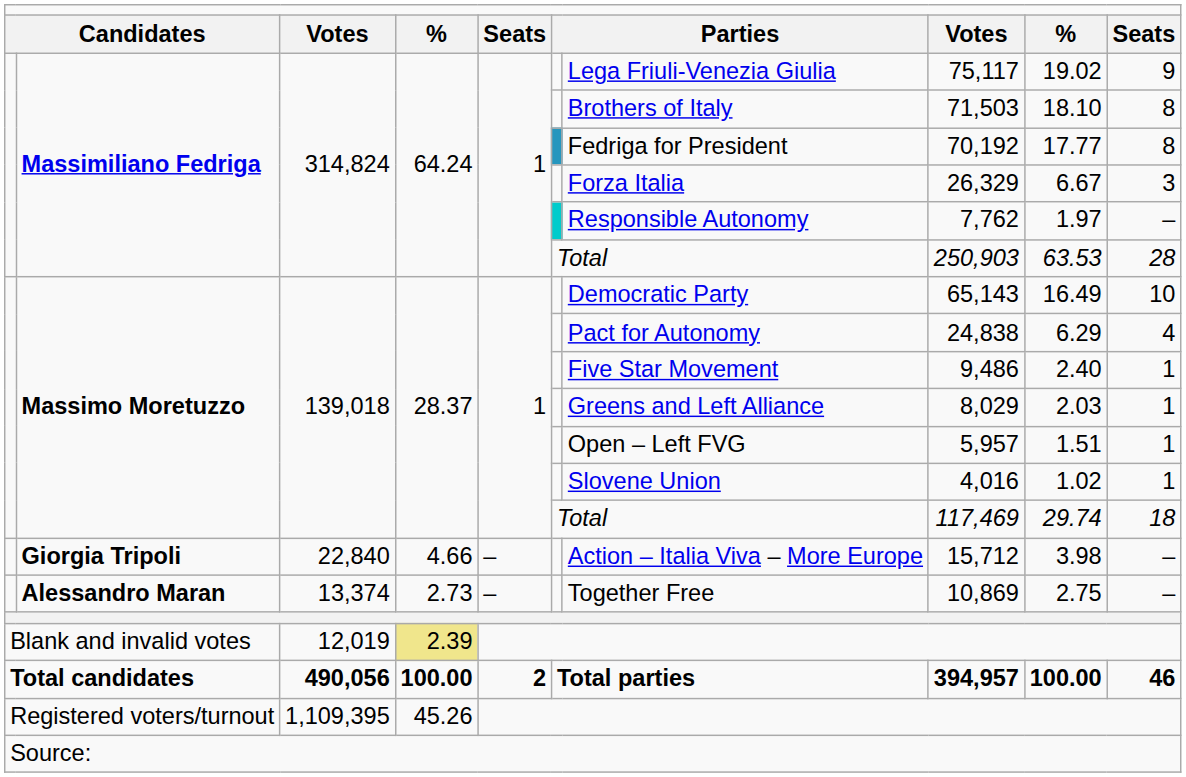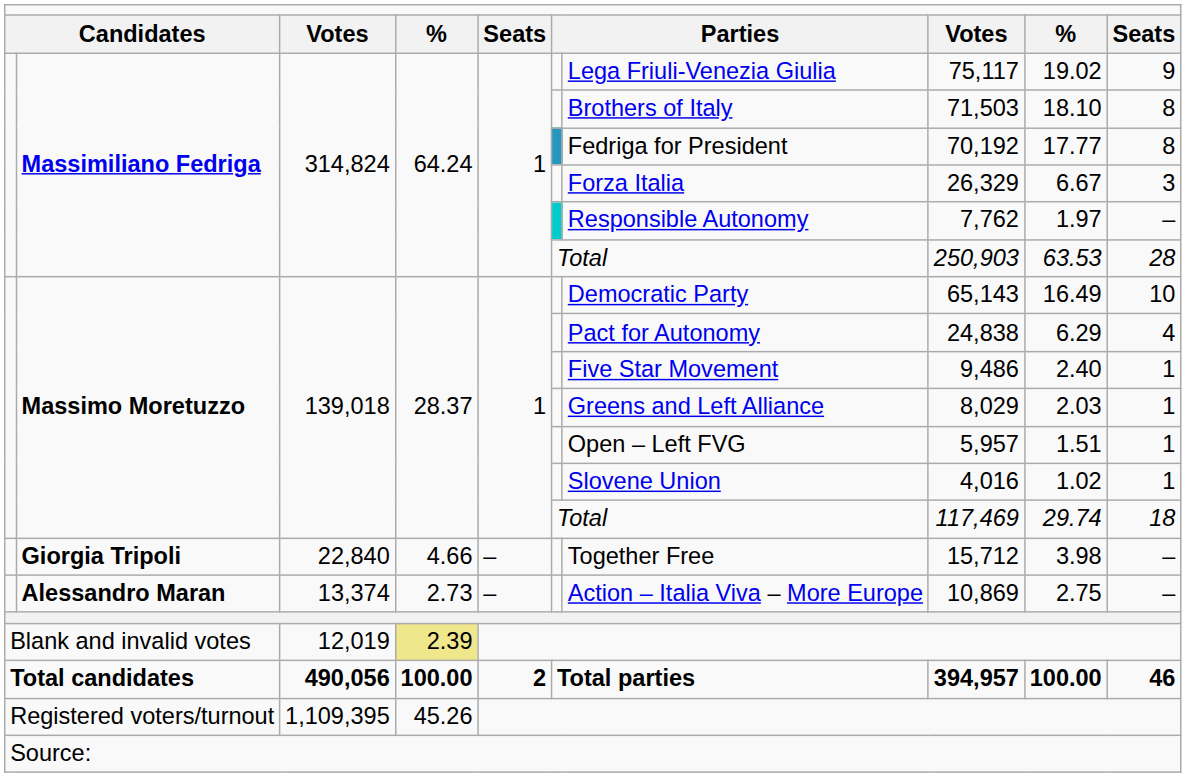(745, 556) Action – Italia Viva – More Europe -> (641, 556) Together Free
(641, 593) Together Free -> (745, 593) Action – Italia Viva – More Europe
